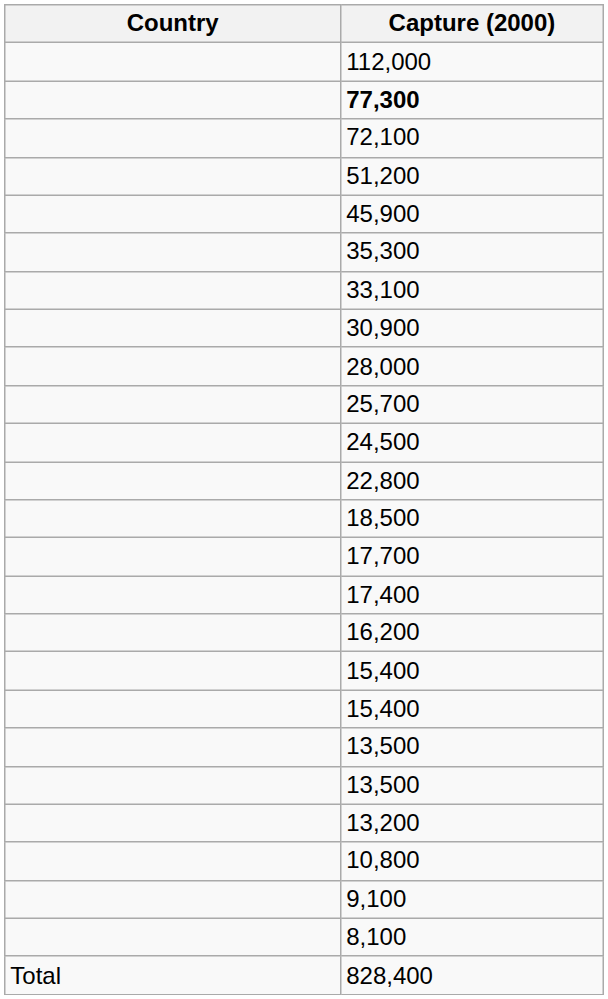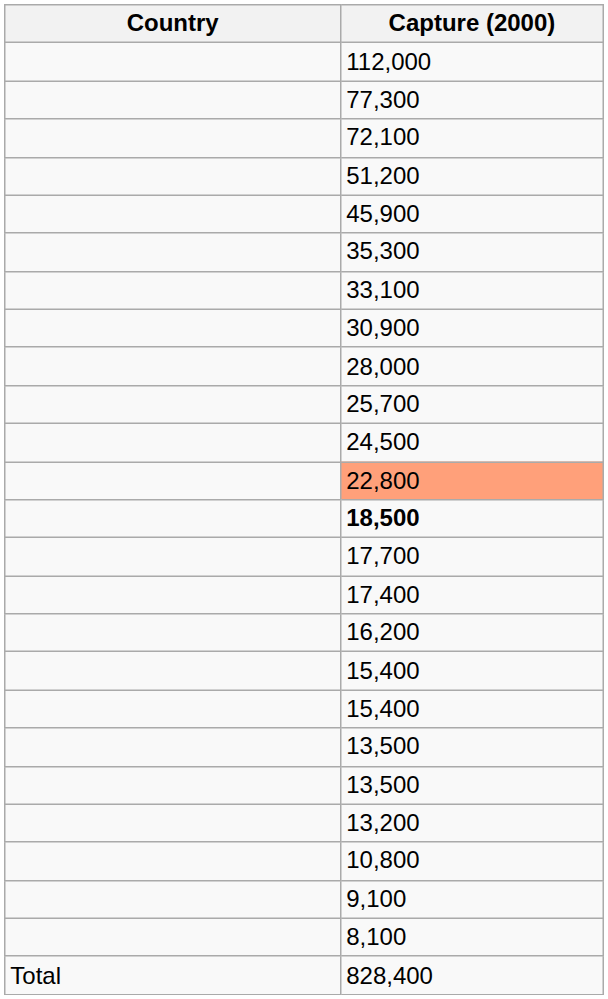(383, 99) bold -> (383, 99) normal
(383, 480) no background -> (383, 480) lightsalmon background
(383, 518) normal -> (383, 518) bold
